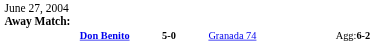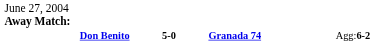(232, 35) normal -> (235, 35) bold
